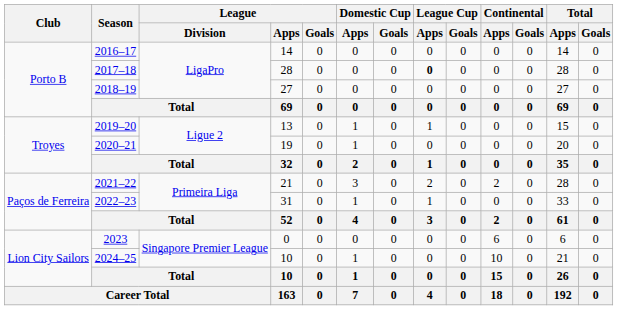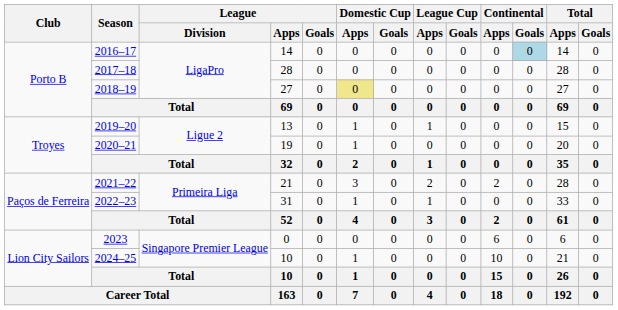(530, 51) no background -> (530, 51) lightblue background
(430, 70) bold -> (430, 70) normal
(355, 88) no background -> (355, 88) khaki background
